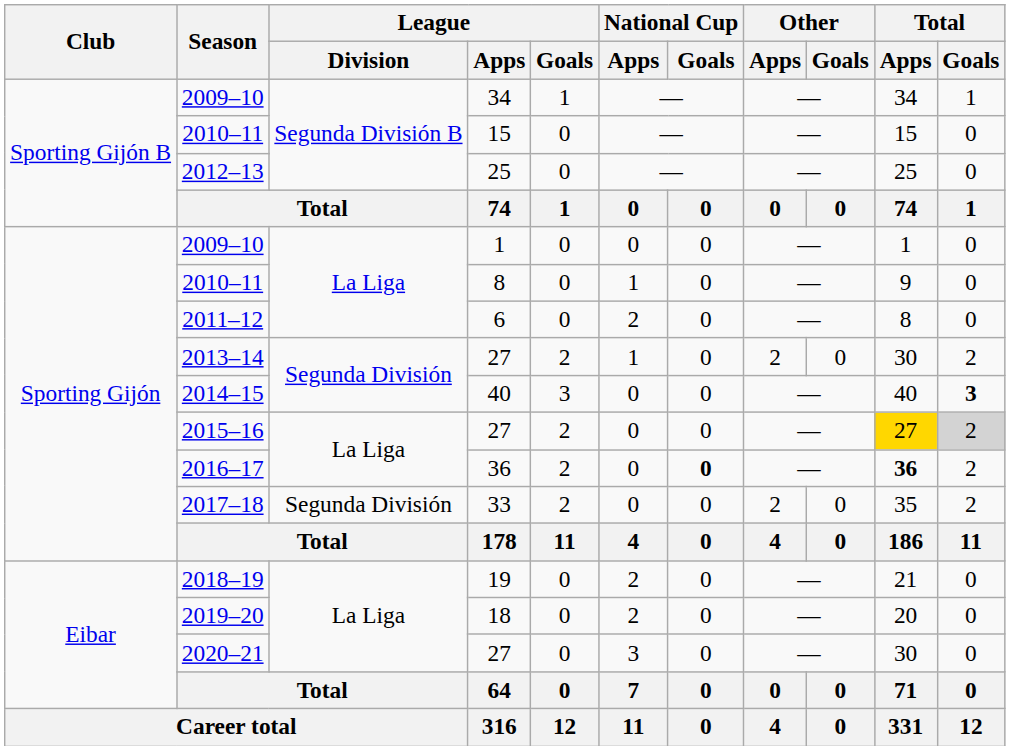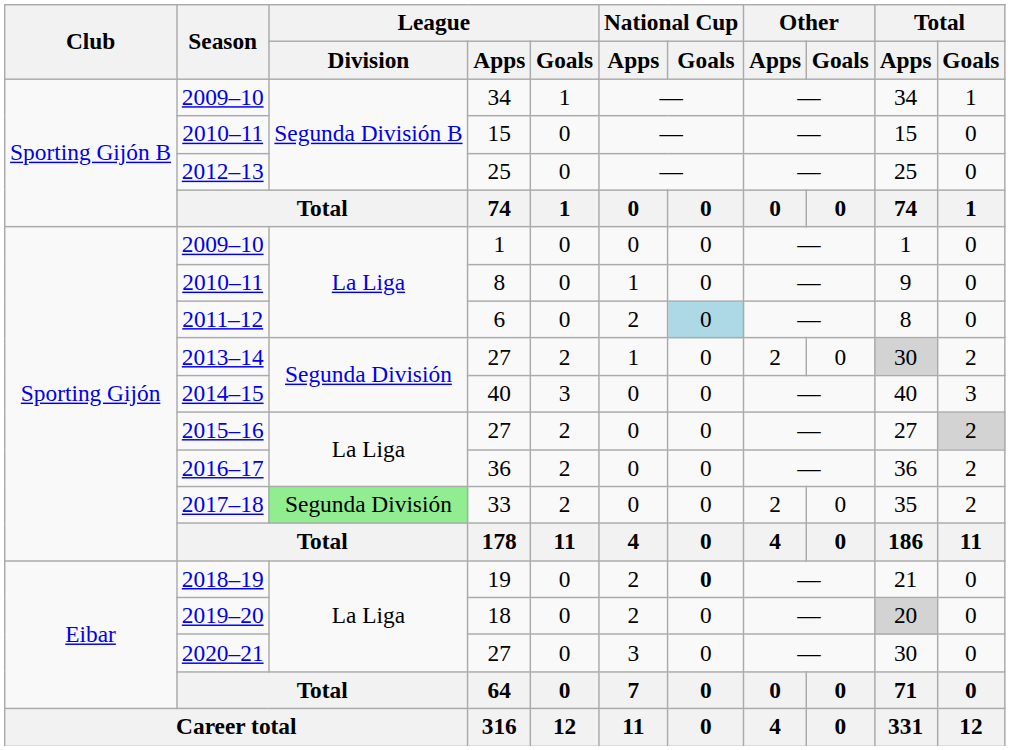(706, 319) no background -> (706, 319) lightblue background
(906, 356) no background -> (906, 356) lightgrey background
(971, 393) bold -> (971, 393) normal
(906, 430) gold background -> (906, 430) no background
(706, 467) bold -> (706, 467) normal
(906, 467) bold -> (906, 467) normal
(368, 504) no background -> (368, 504) lightgreen background
(706, 578) normal -> (706, 578) bold
(906, 615) no background -> (906, 615) lightgrey background
